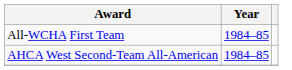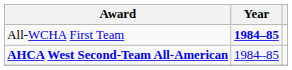(246, 34) normal -> (256, 34) bold
(113, 55) normal -> (118, 55) bold
